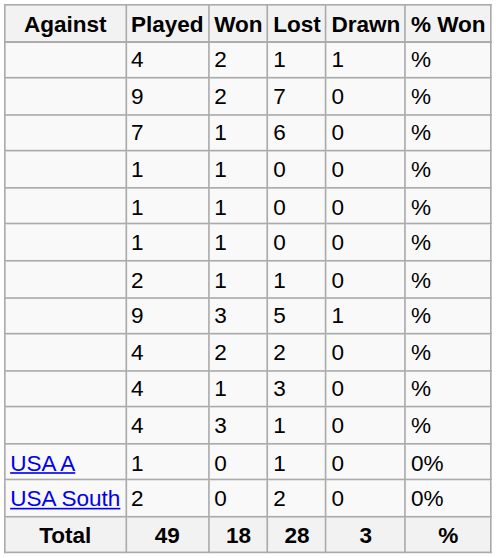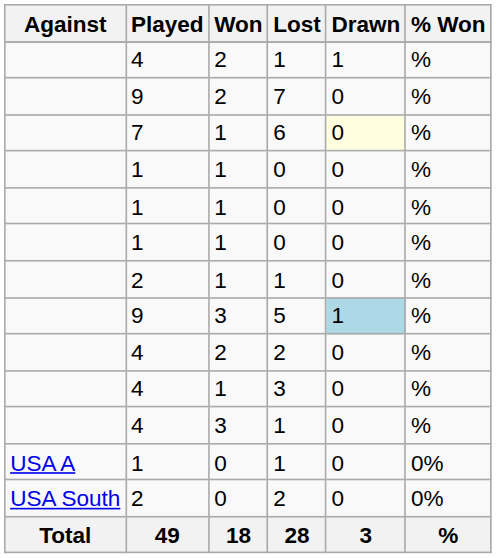(338, 133) no background -> (338, 133) lightyellow background
(338, 315) no background -> (338, 315) lightblue background
